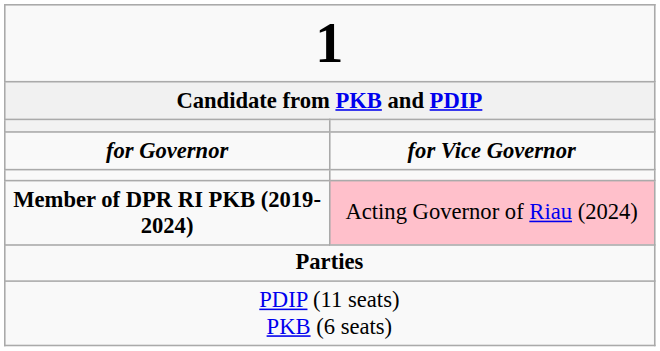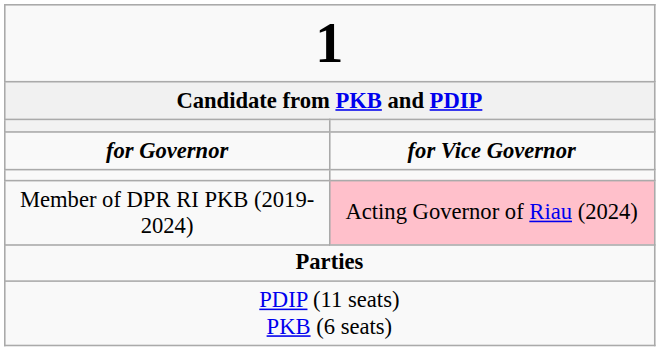(167, 212) bold -> (167, 212) normal
